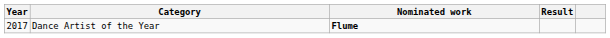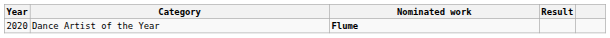(17, 26) 2017 -> (17, 26) 2020
